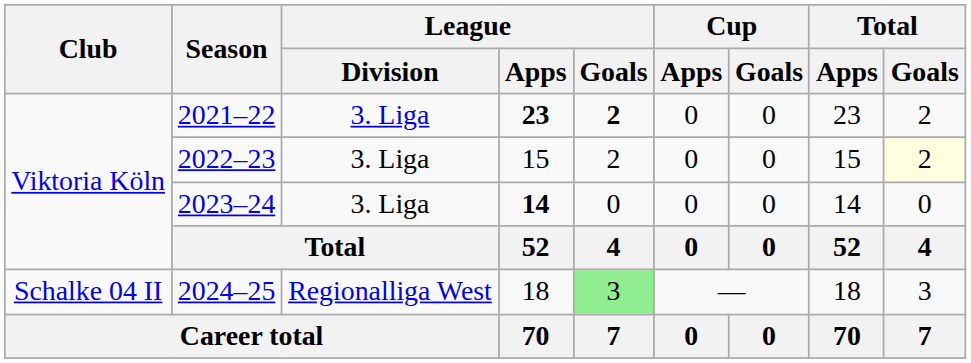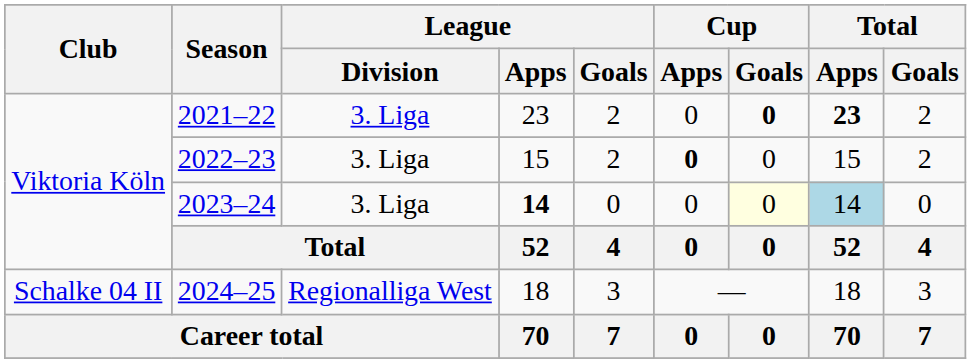(536, 114) bold -> (536, 114) normal
(613, 114) bold -> (613, 114) normal
(769, 114) normal -> (769, 114) bold
(847, 114) normal -> (847, 114) bold
(691, 159) normal -> (691, 159) bold
(925, 159) lightyellow background -> (925, 159) no background
(769, 203) no background -> (769, 203) lightyellow background
(847, 203) no background -> (847, 203) lightblue background
(613, 291) lightgreen background -> (613, 291) no background
